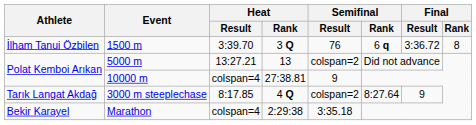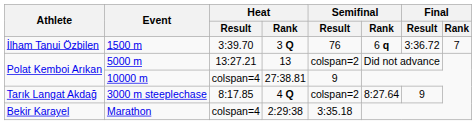(457, 45) 8 -> (457, 45) 7
